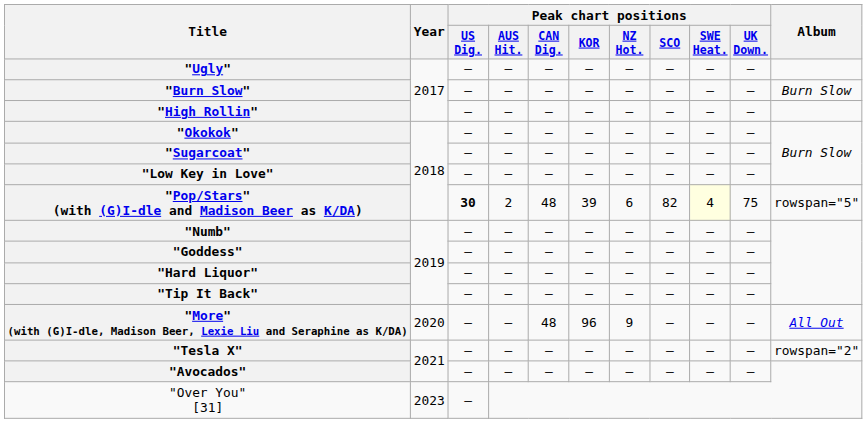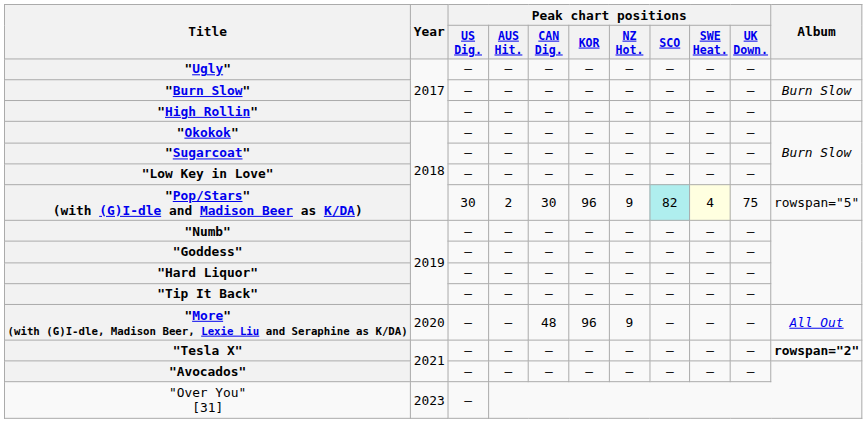(468, 203) bold -> (468, 203) normal
(549, 203) 48 -> (549, 203) 30
(589, 203) 39 -> (589, 203) 96
(629, 203) 6 -> (629, 203) 9
(670, 203) no background -> (670, 203) paleturquoise background
(817, 351) normal -> (817, 351) bold
